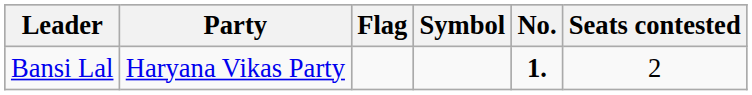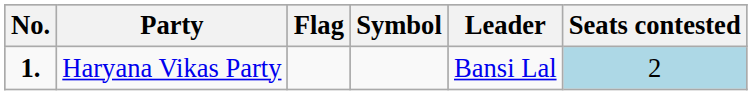columns swapped: (537, 25) <-> (62, 25)
(655, 67) no background -> (655, 67) lightblue background
